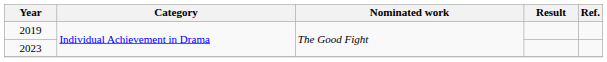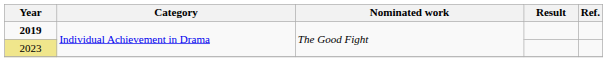(31, 30) normal -> (31, 30) bold
(31, 48) no background -> (31, 48) khaki background
